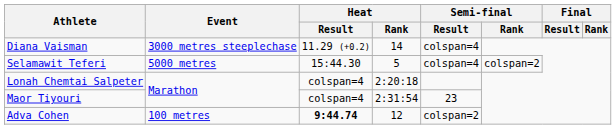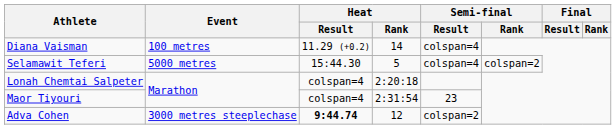(222, 46) 3000 metres steeplechase -> (179, 46) 100 metres
(179, 115) 100 metres -> (222, 115) 3000 metres steeplechase
